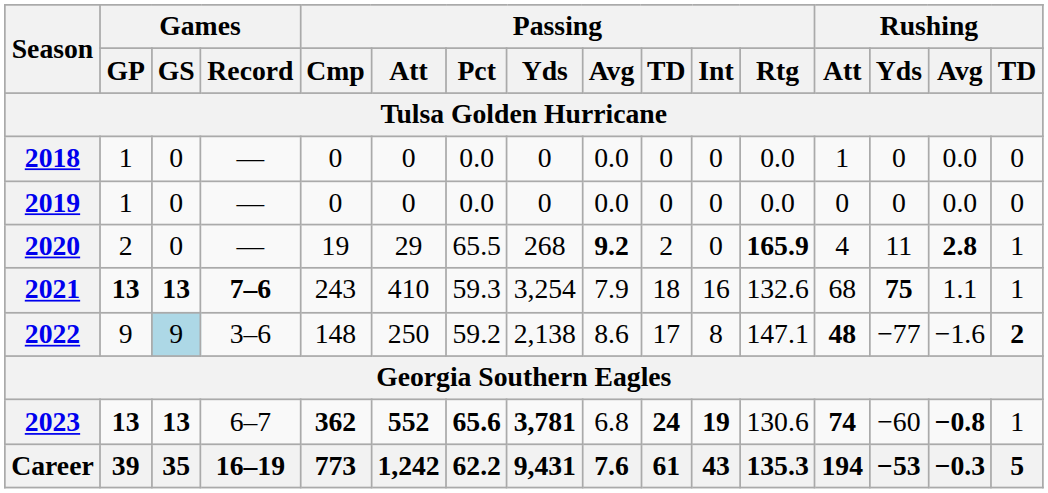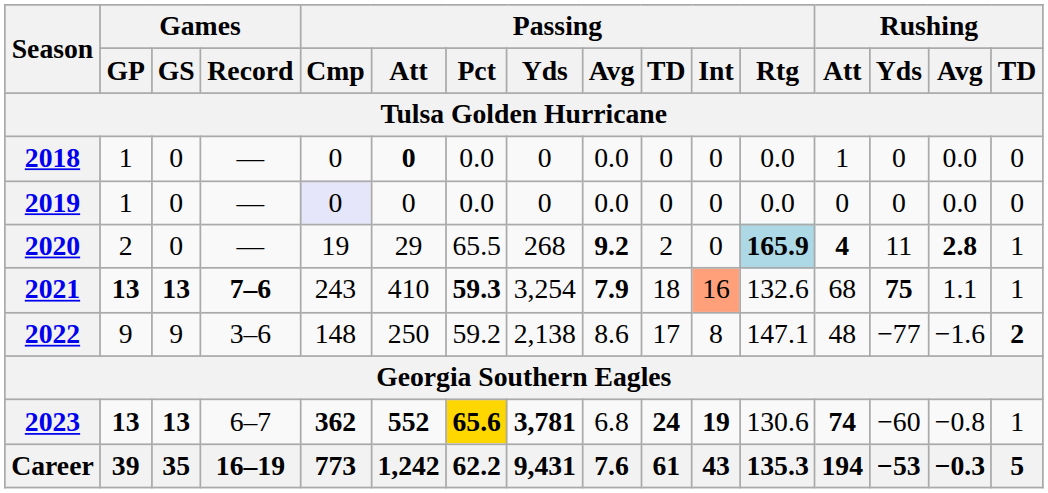(409, 158) normal -> (409, 158) bold
(335, 202) no background -> (335, 202) lavender background
(778, 245) no background -> (778, 245) lightblue background
(842, 245) normal -> (842, 245) bold
(477, 289) normal -> (477, 289) bold
(612, 289) normal -> (612, 289) bold
(716, 289) no background -> (716, 289) lightsalmon background
(176, 333) lightblue background -> (176, 333) no background
(842, 333) bold -> (842, 333) normal
(477, 421) no background -> (477, 421) gold background
(960, 421) bold -> (960, 421) normal
